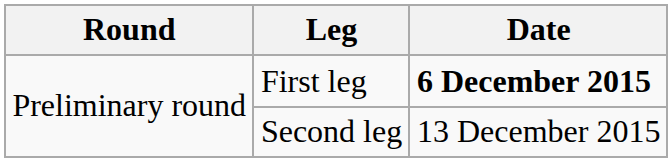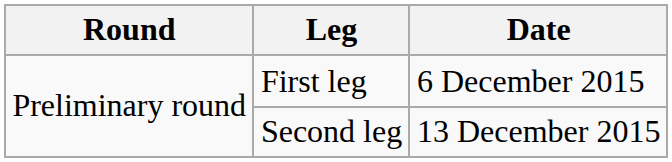(534, 80) bold -> (531, 80) normal
